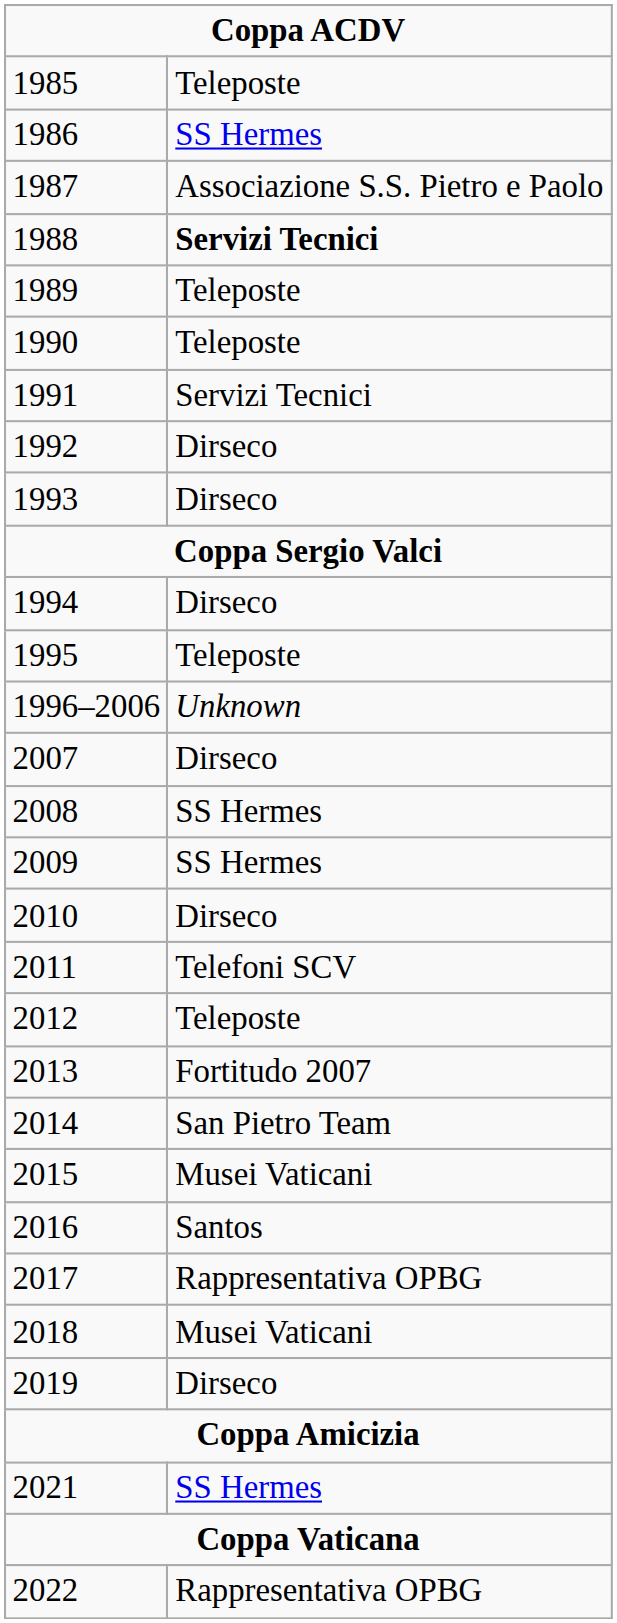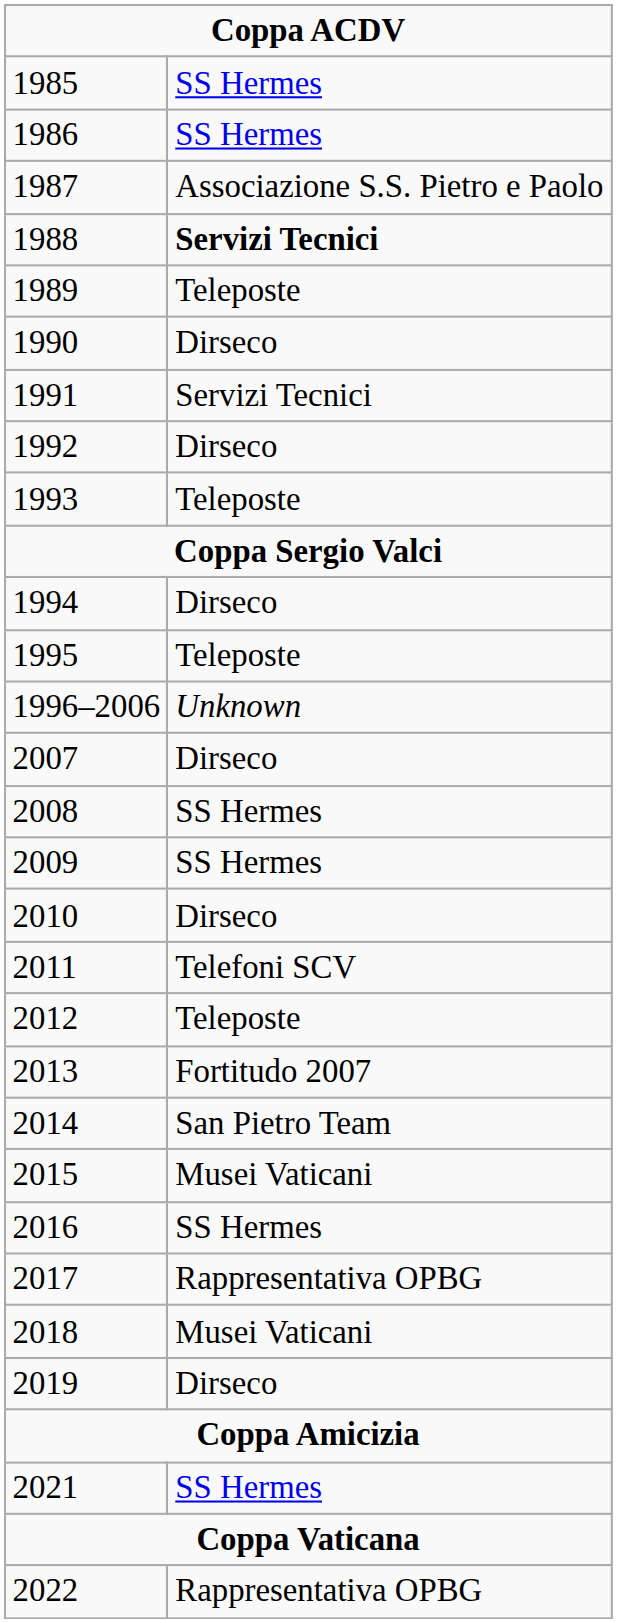(238, 82) Teleposte -> (249, 82) SS Hermes
(238, 342) Teleposte -> (226, 342) Dirseco
(226, 498) Dirseco -> (238, 498) Teleposte
(219, 1226) Santos -> (249, 1226) SS Hermes
